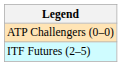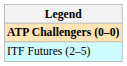(61, 32) normal -> (63, 32) bold
